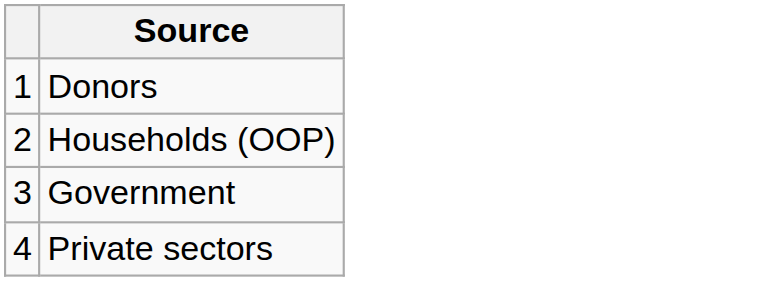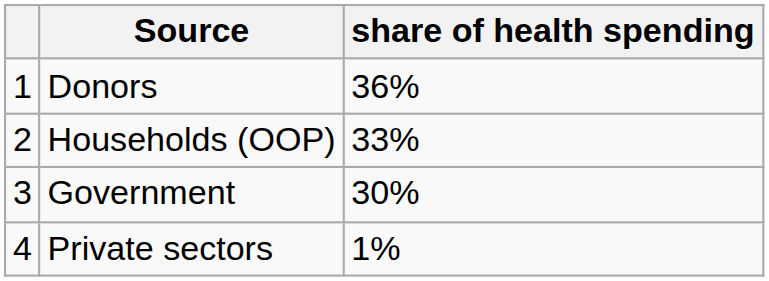+ column: (553, 31)
